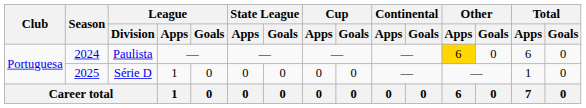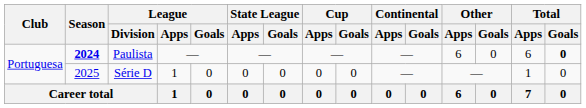(87, 53) normal -> (87, 53) bold
(458, 53) gold background -> (458, 53) no background
(563, 53) normal -> (563, 53) bold
